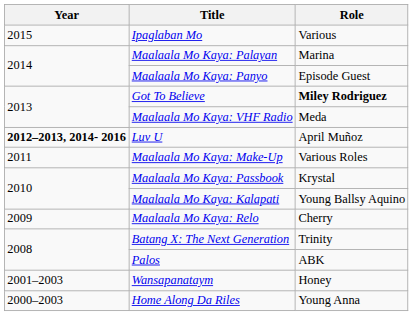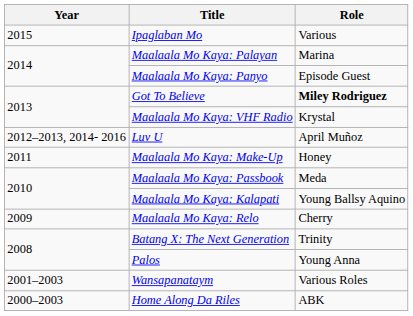(313, 117) Meda -> (317, 117) Krystal
(67, 137) bold -> (67, 137) normal
(333, 158) Various Roles -> (315, 158) Honey
(317, 178) Krystal -> (313, 178) Meda
(311, 260) ABK -> (329, 260) Young Anna
(315, 280) Honey -> (333, 280) Various Roles
(329, 301) Young Anna -> (311, 301) ABK
